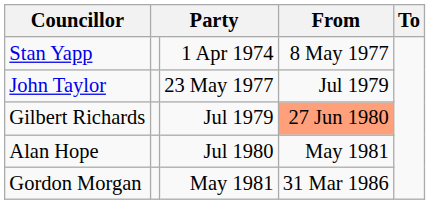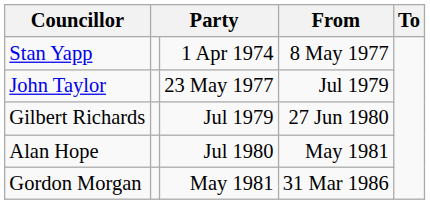(339, 118) lightsalmon background -> (339, 118) no background
